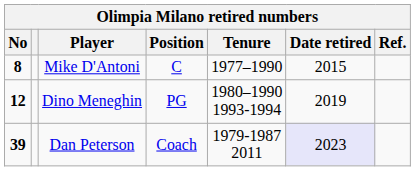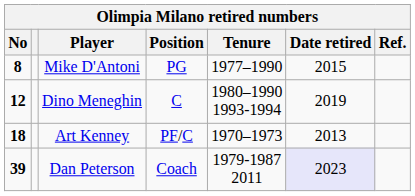(177, 67) C -> (177, 67) PG
(177, 101) PG -> (177, 101) C
+ row: (92, 135)
